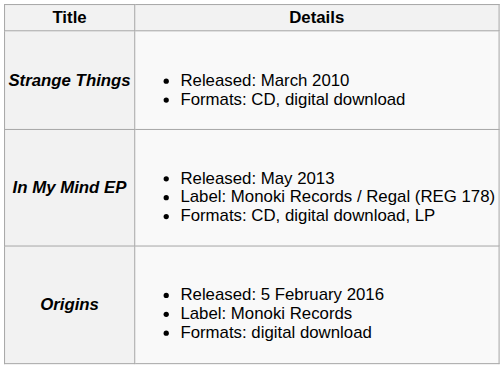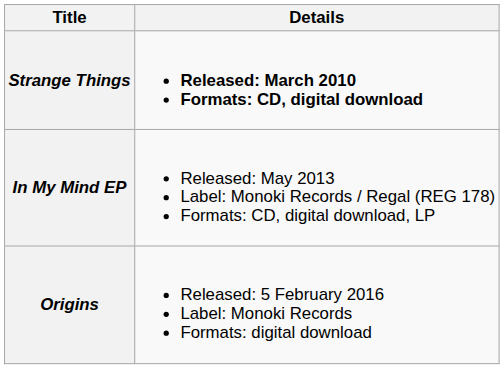(317, 90) normal -> (317, 90) bold
